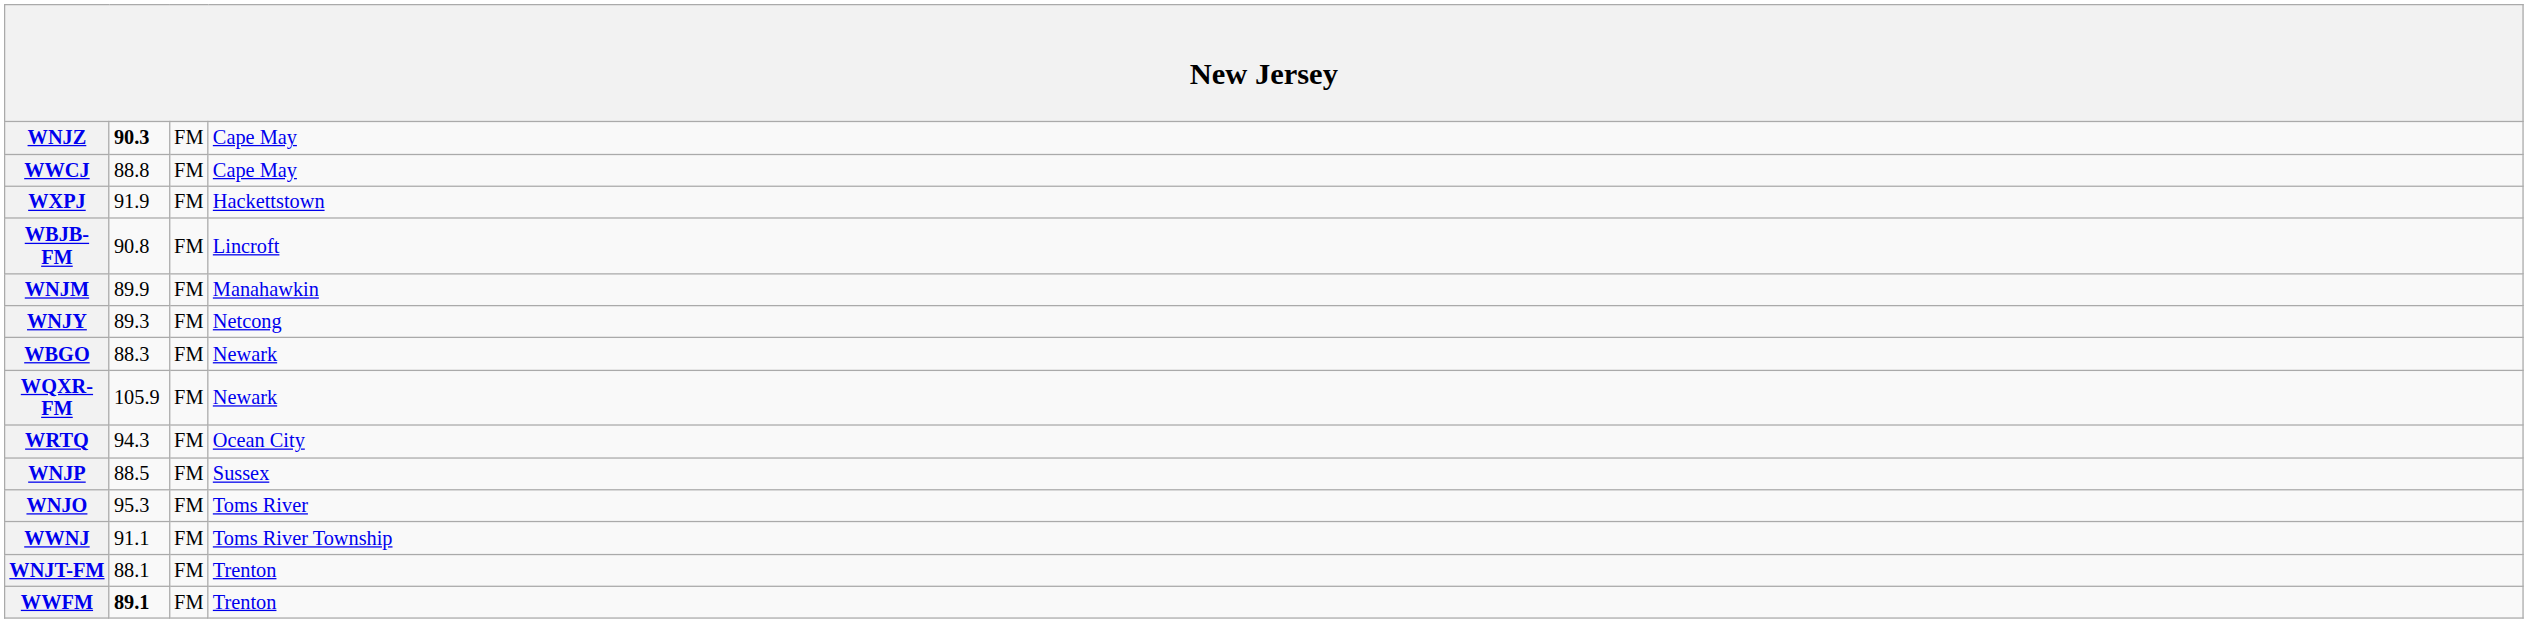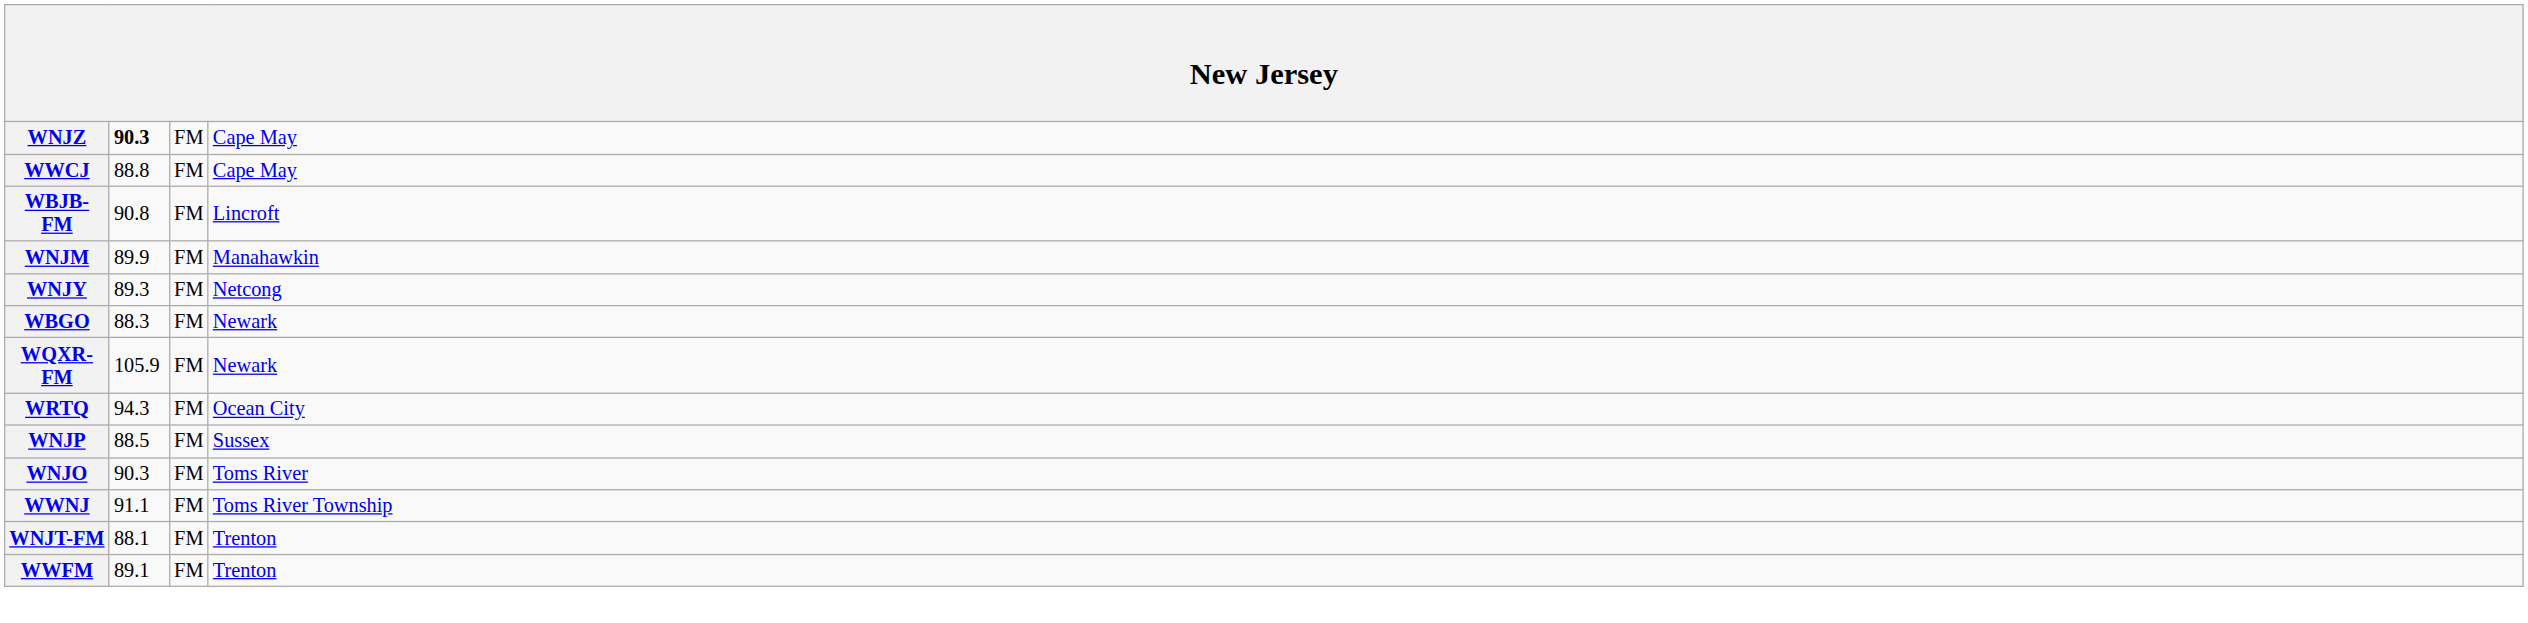- row: (57, 202)
(132, 505) 95.3 -> (132, 473) 90.3
(132, 602) bold -> (132, 570) normal
